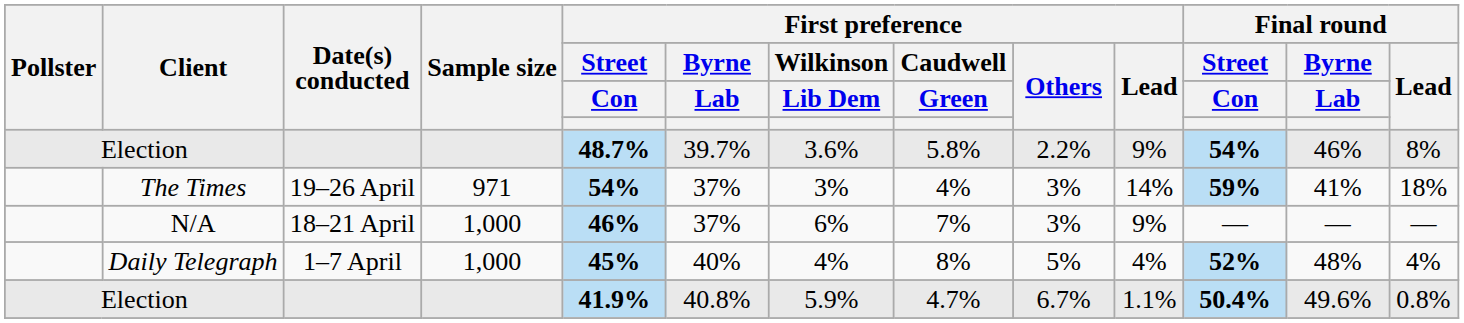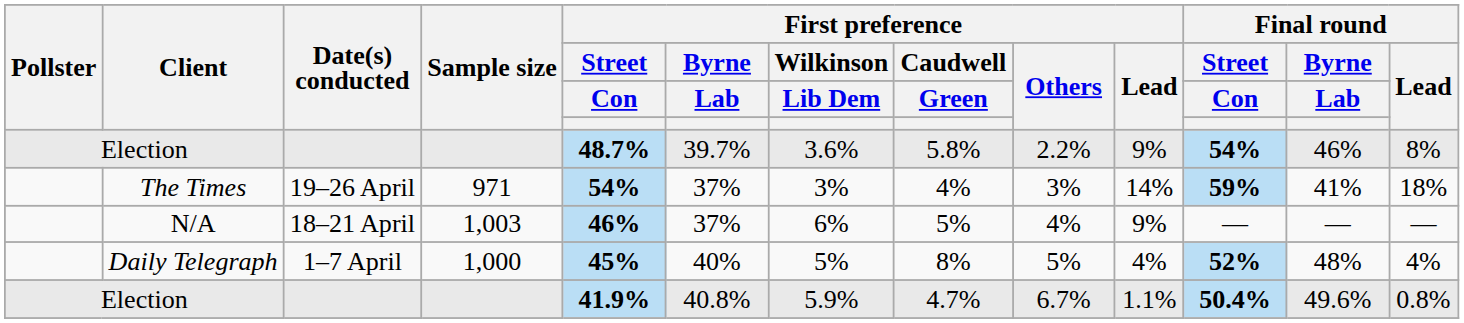(492, 224) 1,000 -> (492, 224) 1,003
(953, 224) 7% -> (953, 224) 5%
(1064, 224) 3% -> (1064, 224) 4%
(831, 262) 4% -> (831, 262) 5%
